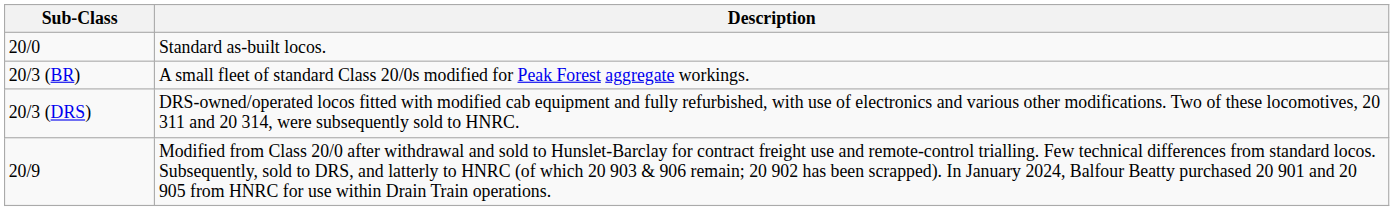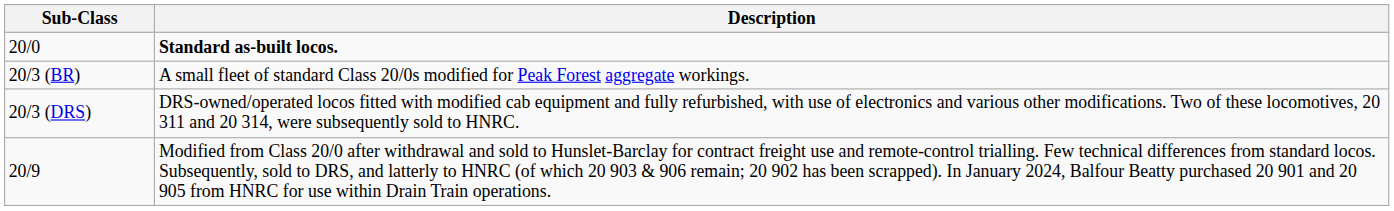(243, 46) normal -> (248, 46) bold
